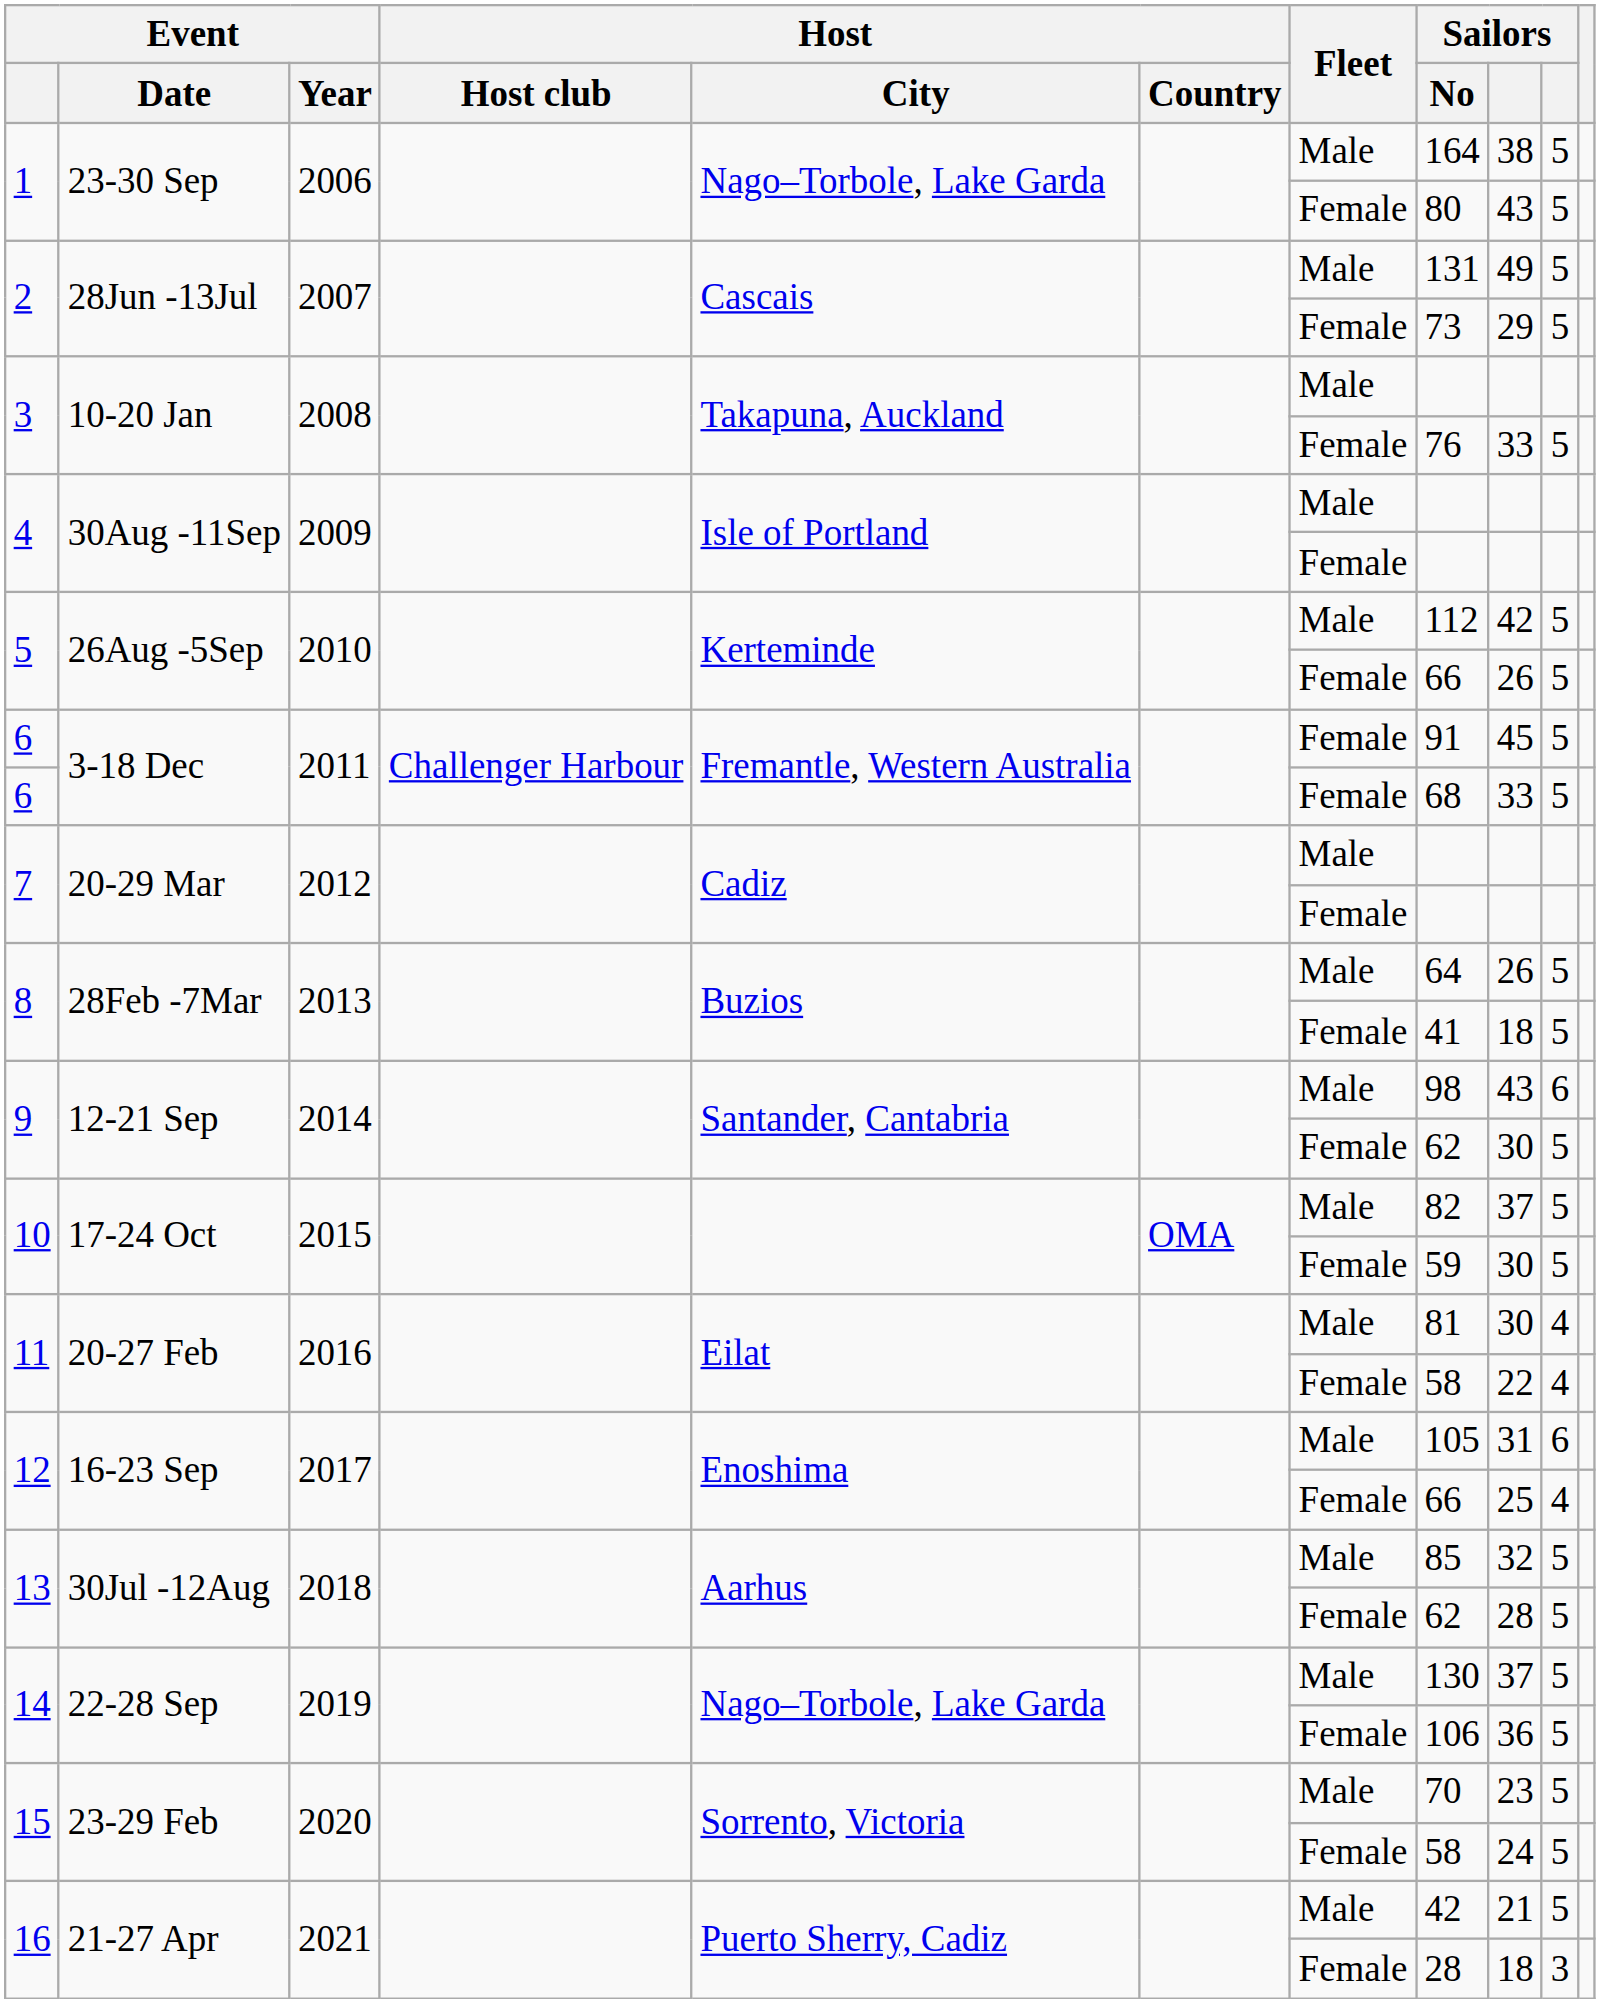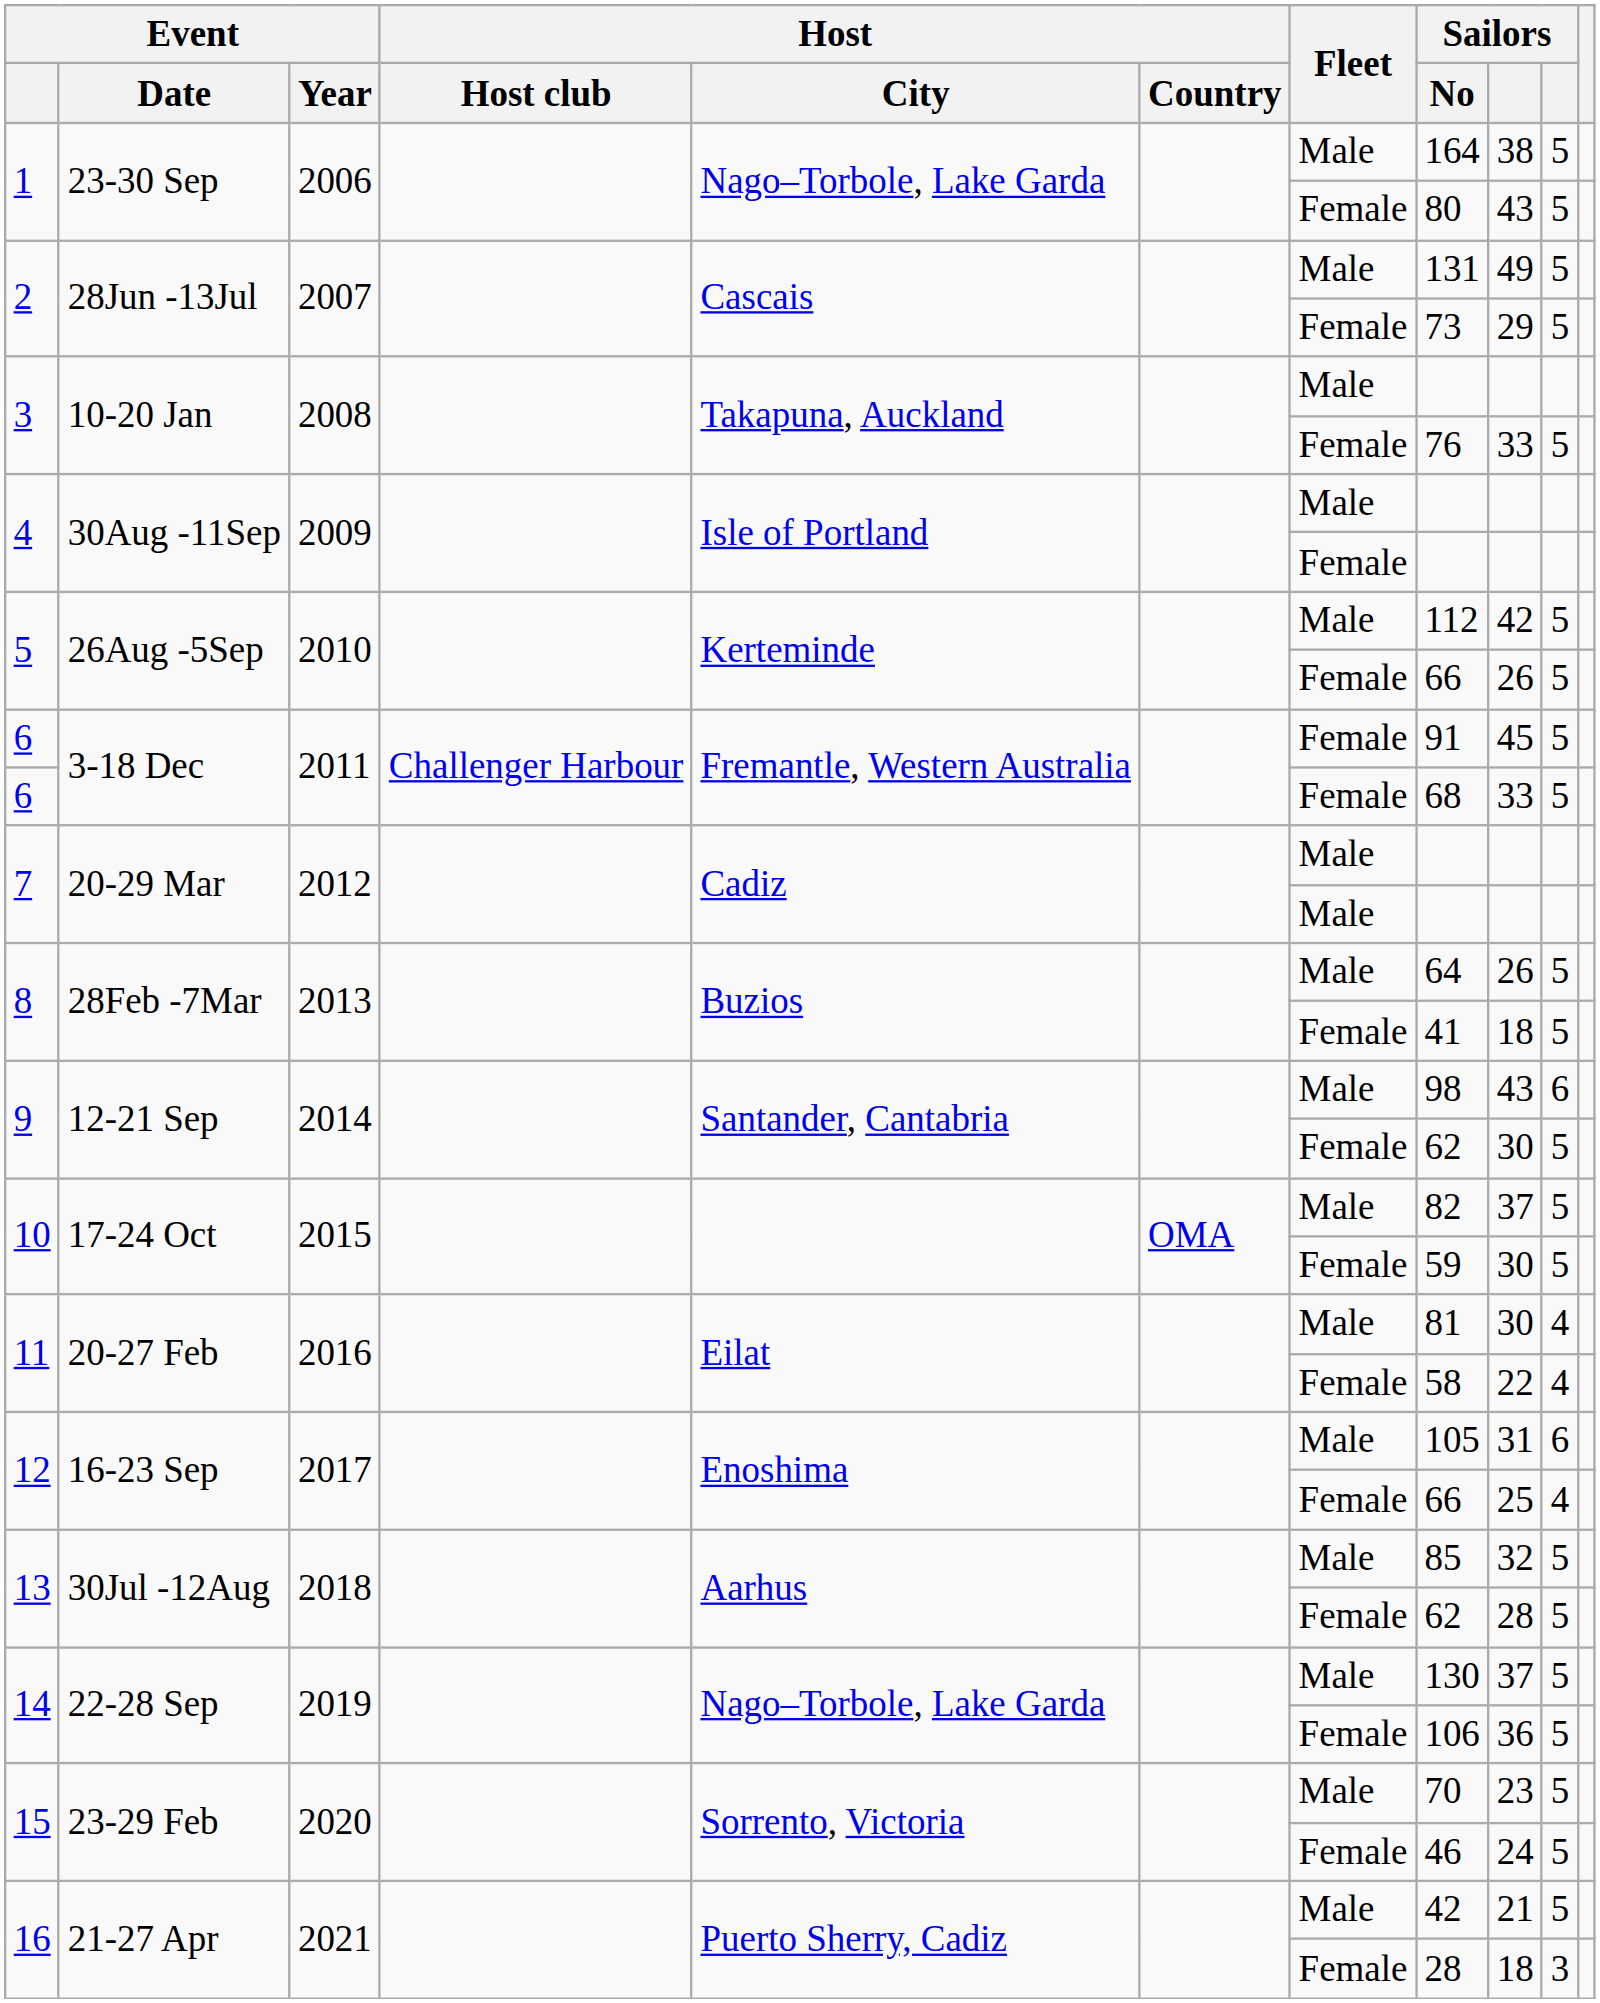(1353, 913) Female -> (1337, 913) Male
(1443, 1850) 58 -> (1443, 1850) 46
